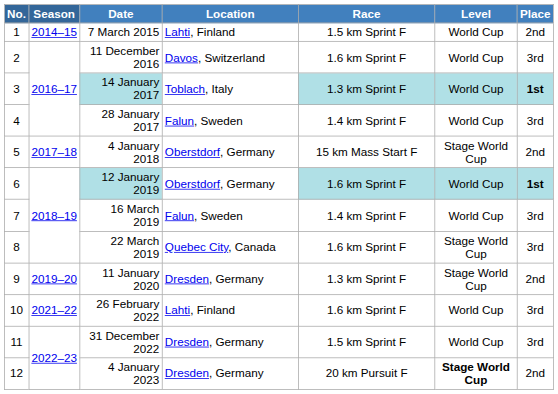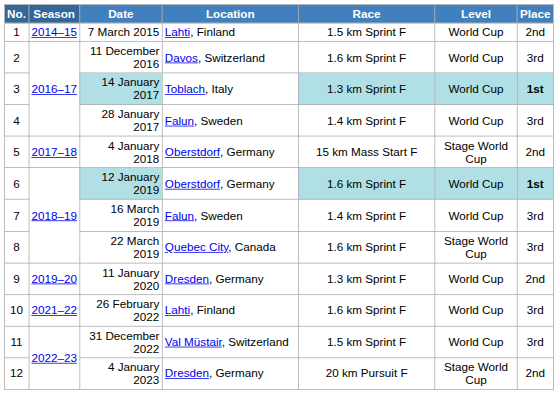(476, 279) Stage World Cup -> (476, 279) World Cup
(214, 342) Dresden, Germany -> (227, 342) Val Müstair, Switzerland
(476, 374) bold -> (476, 374) normal
